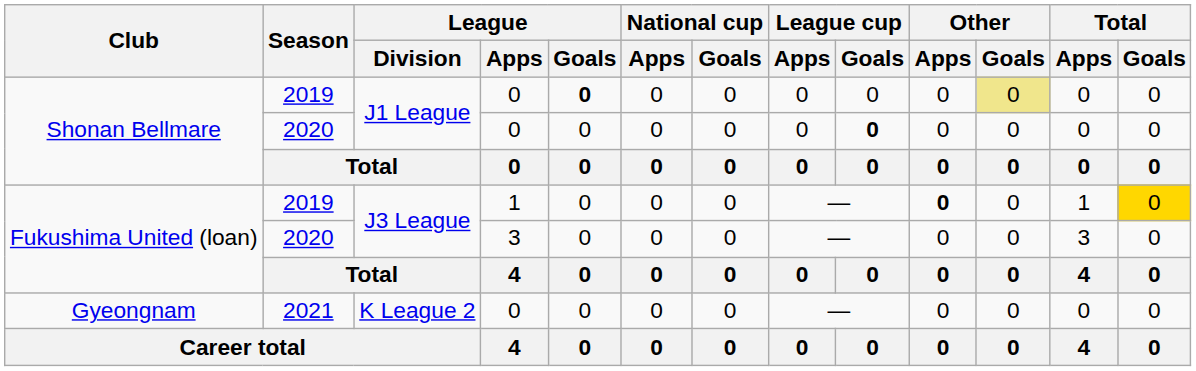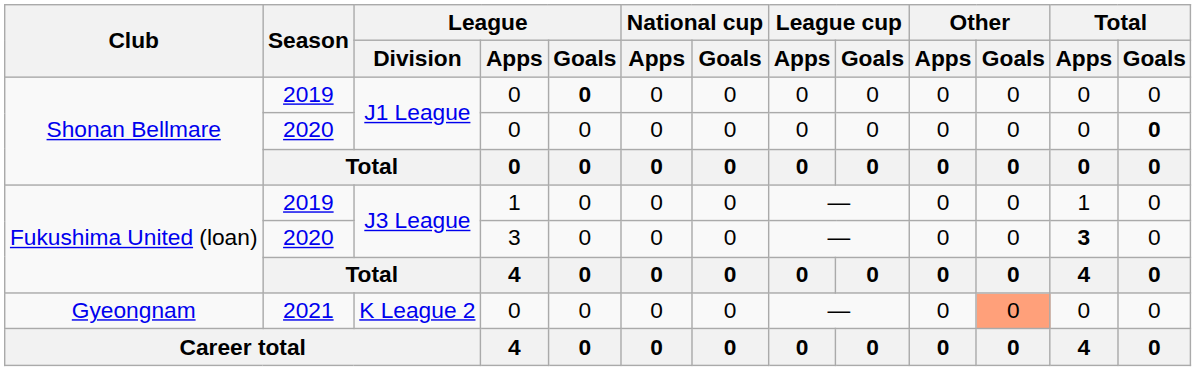(1013, 94) khaki background -> (1013, 94) no background
(873, 130) bold -> (873, 130) normal
(1154, 130) normal -> (1154, 130) bold
(943, 202) bold -> (943, 202) normal
(1154, 202) gold background -> (1154, 202) no background
(1084, 238) normal -> (1084, 238) bold
(1013, 310) no background -> (1013, 310) lightsalmon background
